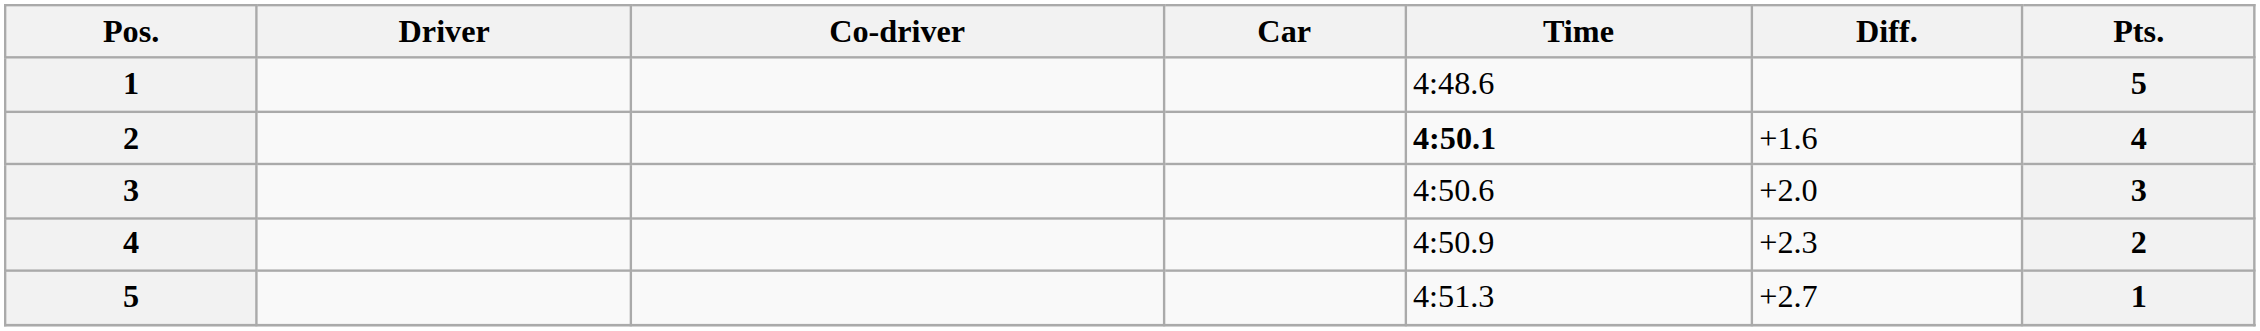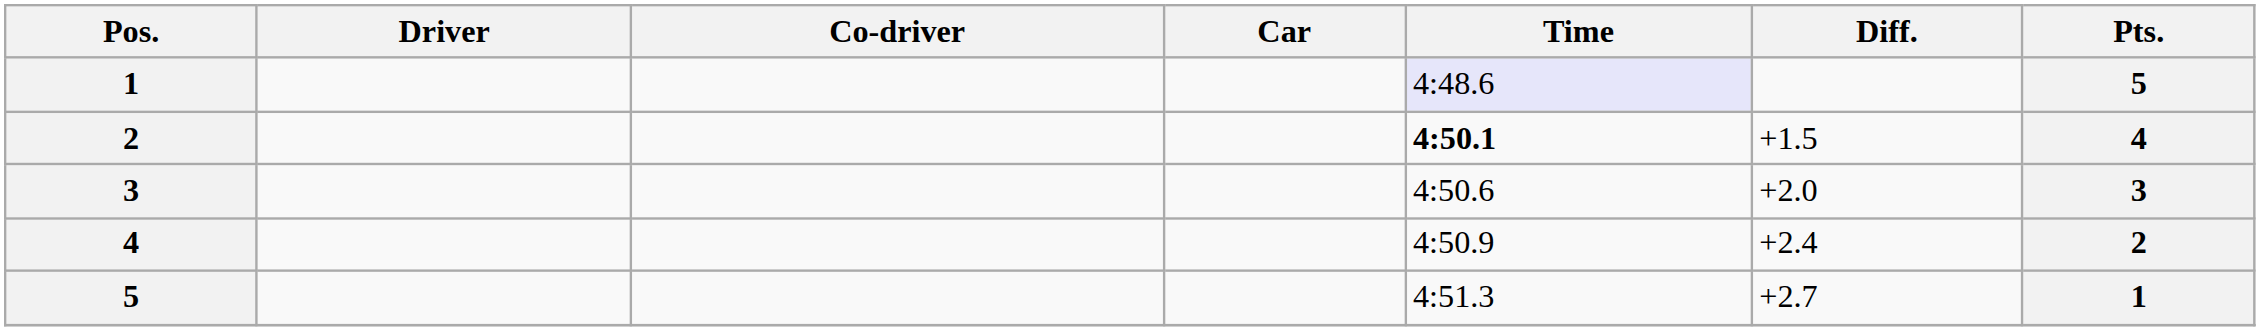(1454, 83) no background -> (1454, 83) lavender background
(1788, 137) +1.6 -> (1788, 137) +1.5
(1788, 243) +2.3 -> (1788, 243) +2.4
